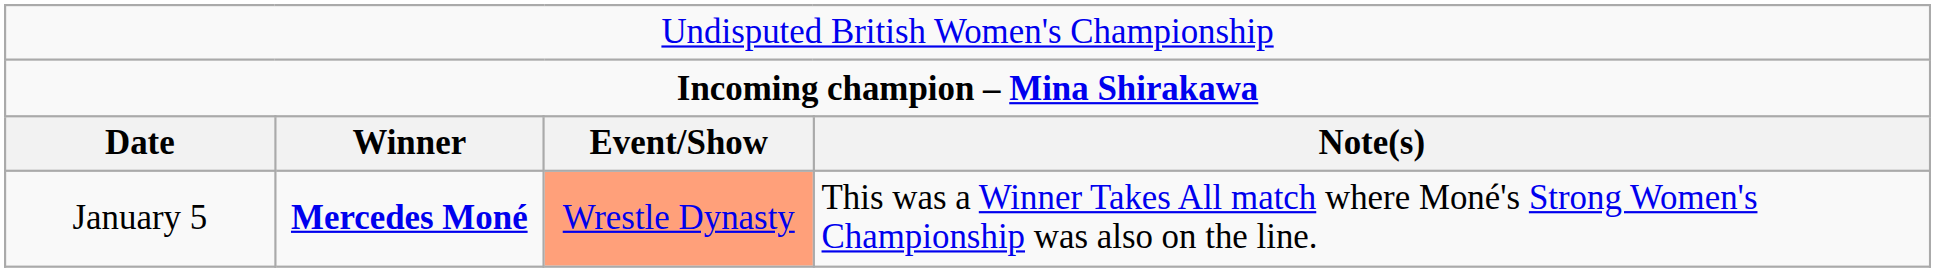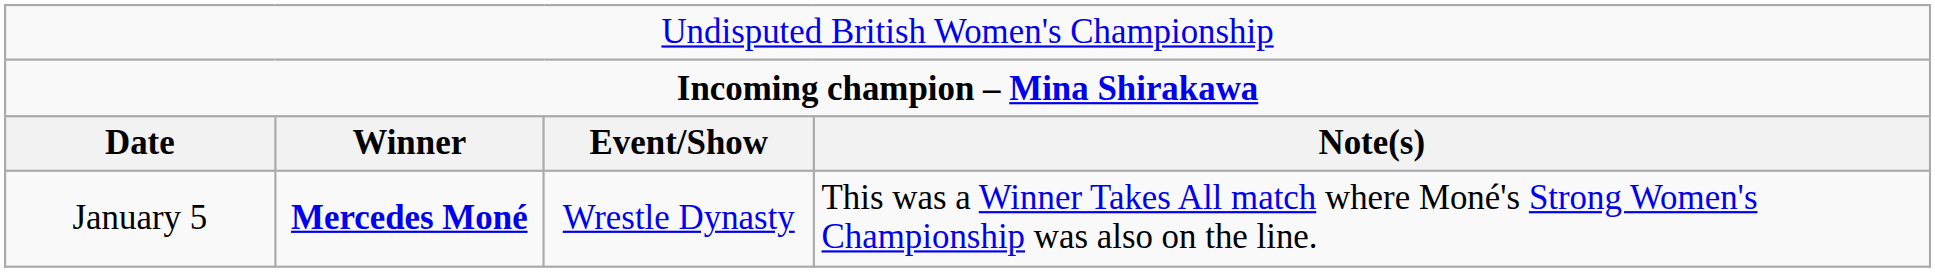(679, 217) lightsalmon background -> (679, 217) no background
